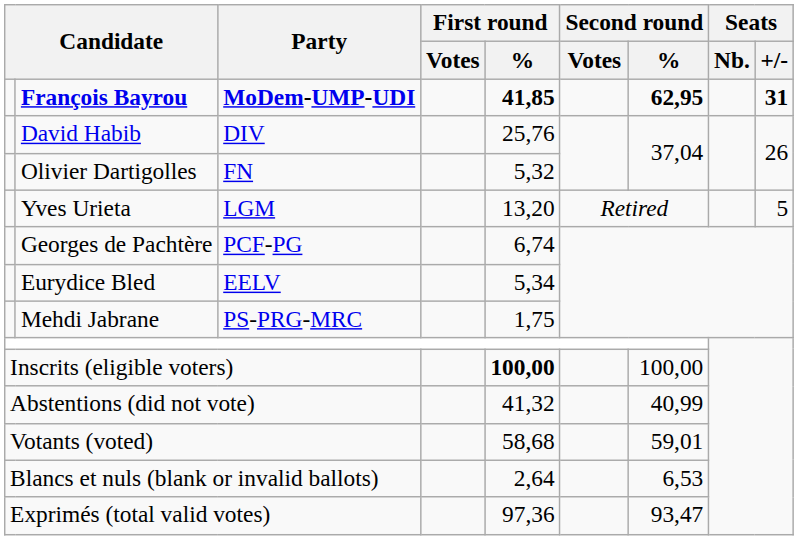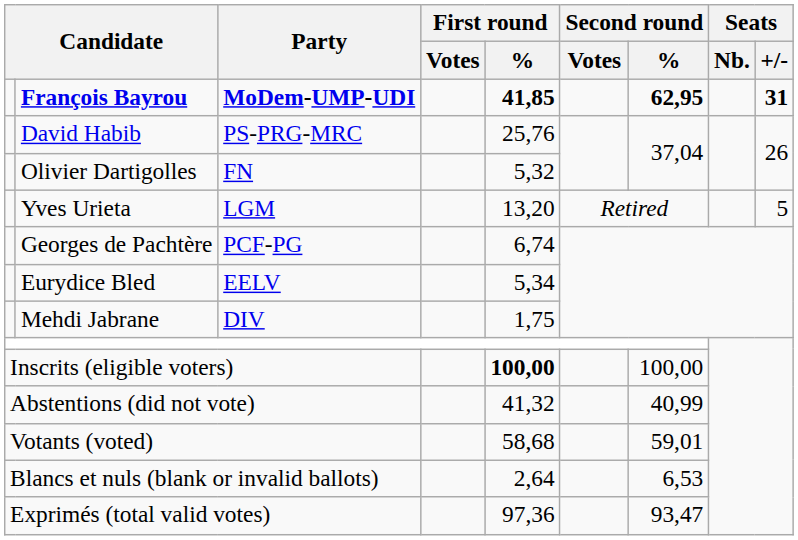(244, 134) DIV -> (293, 134) PS-PRG-MRC
(293, 319) PS-PRG-MRC -> (244, 319) DIV
